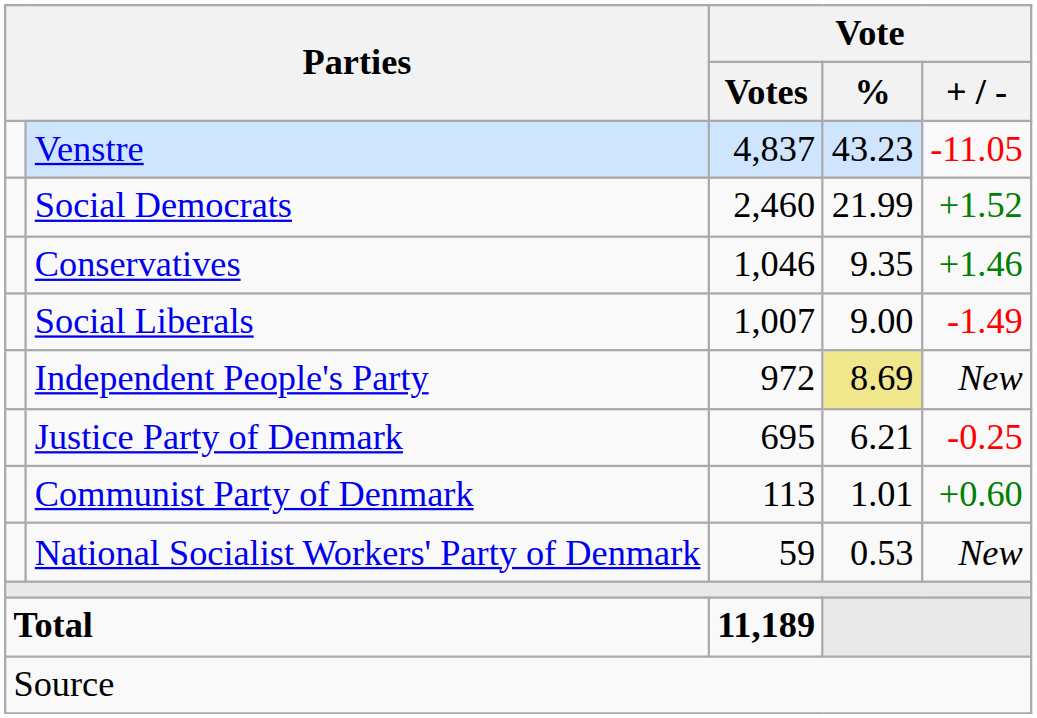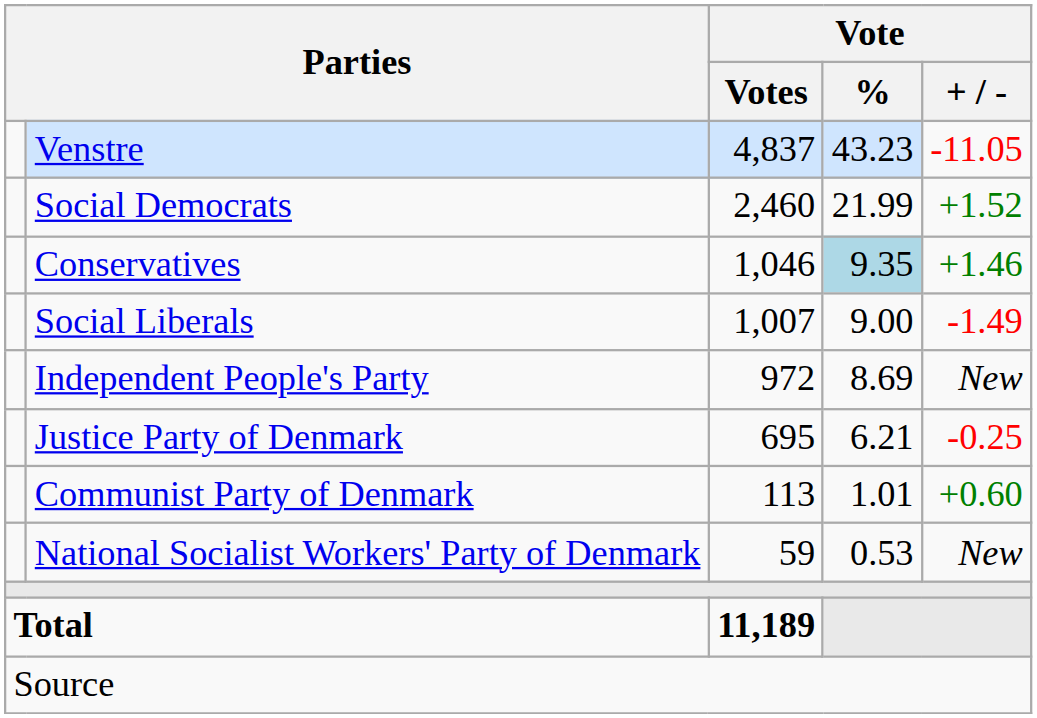(882, 263) no background -> (882, 263) lightblue background
(882, 378) khaki background -> (882, 378) no background
